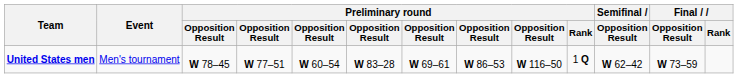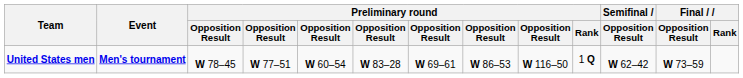(139, 60) normal -> (142, 60) bold
